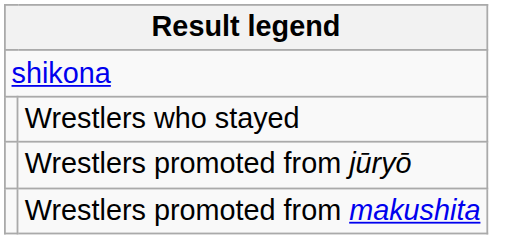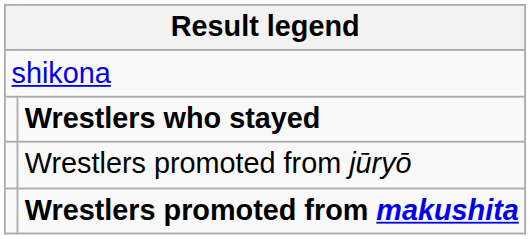(162, 118) normal -> (173, 118) bold
(253, 210) normal -> (272, 210) bold
